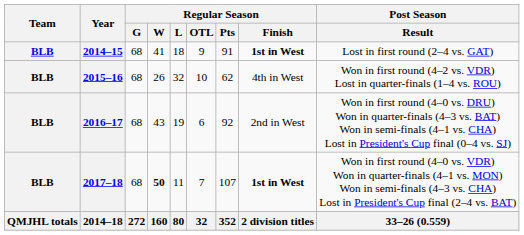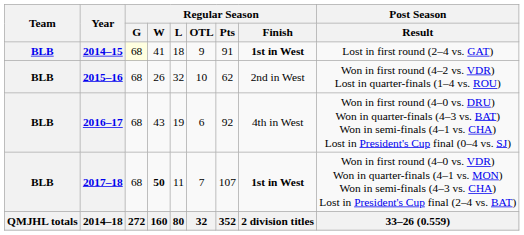(137, 51) no background -> (137, 51) lightyellow background
(278, 77) 4th in West -> (278, 77) 2nd in West
(278, 123) 2nd in West -> (278, 123) 4th in West
